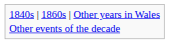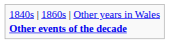(65, 28) normal -> (68, 28) bold
